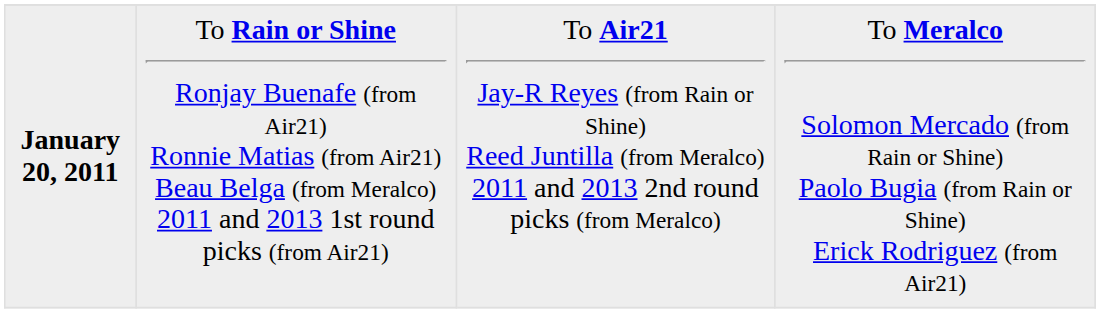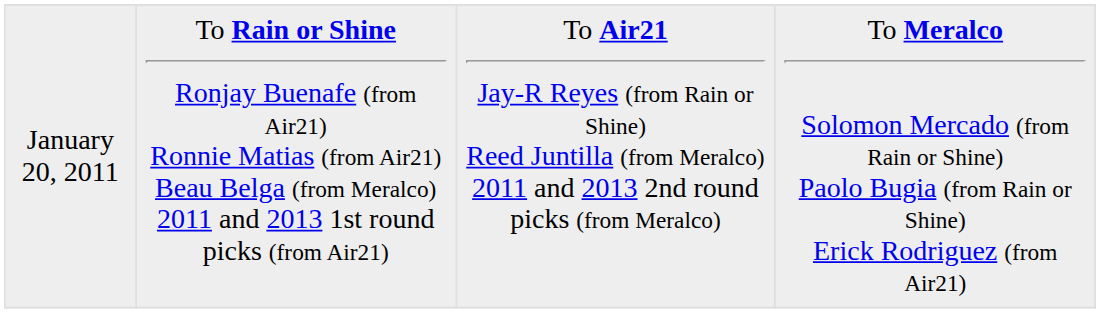(70, 155) bold -> (70, 155) normal
